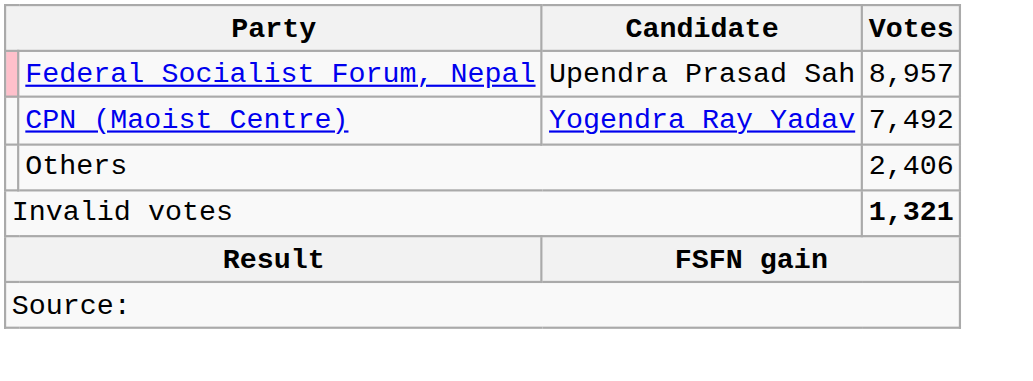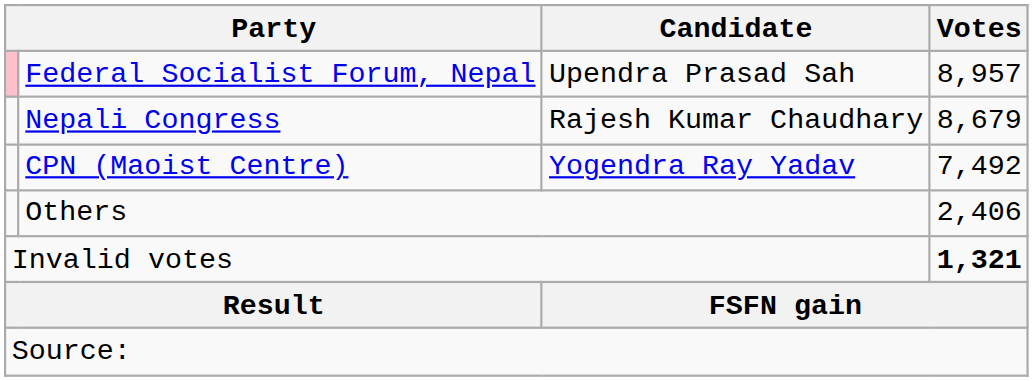+ row: (153, 121)
